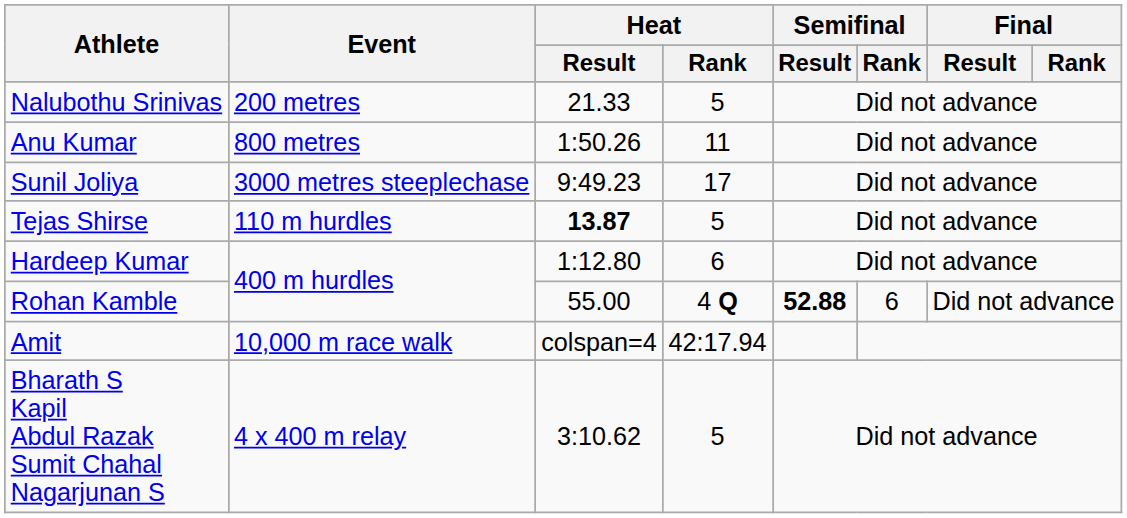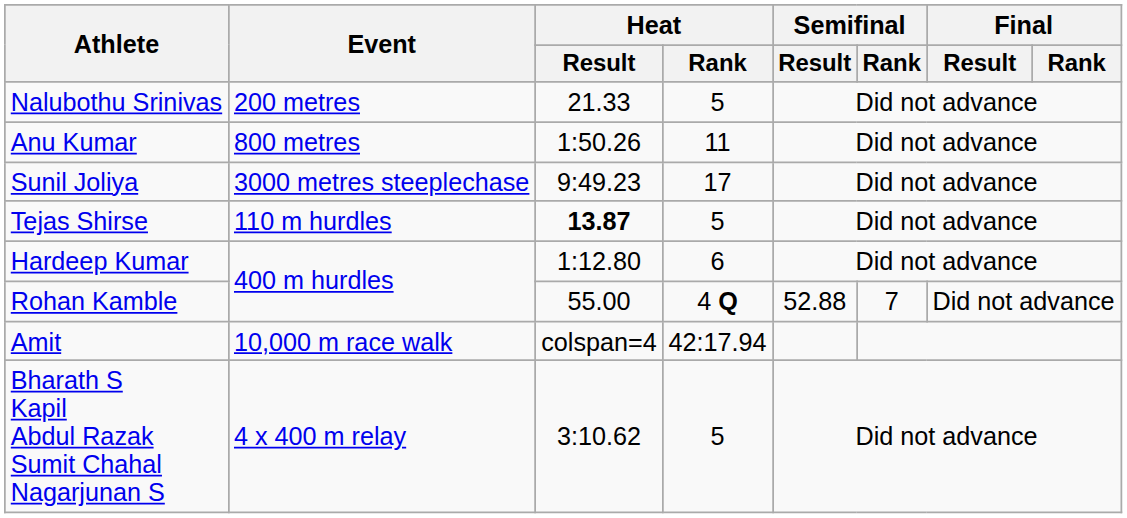(815, 302) bold -> (815, 302) normal
(892, 302) 6 -> (892, 302) 7
